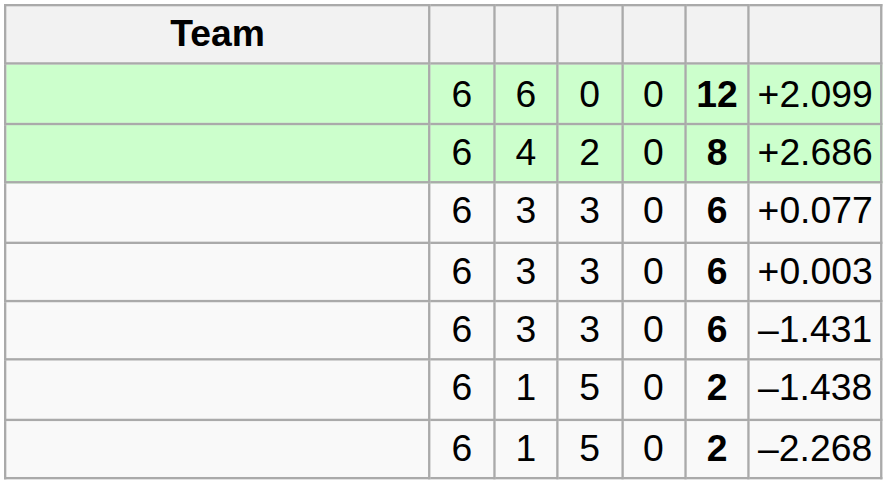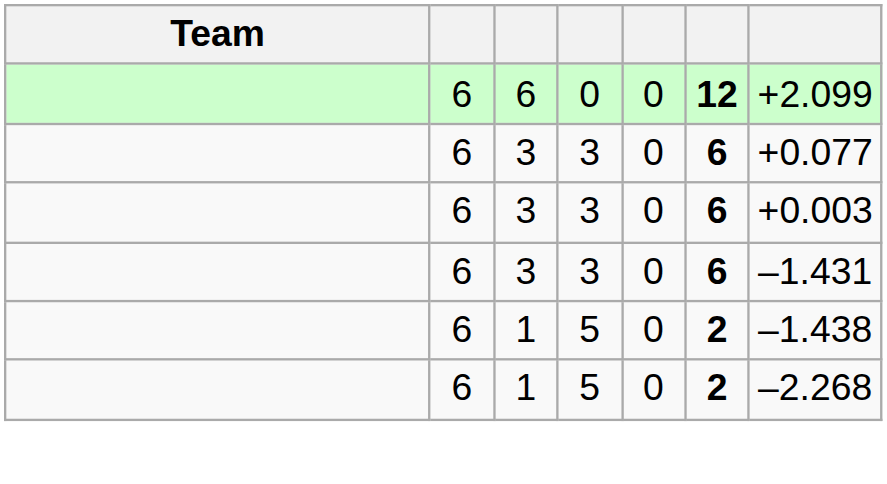- row: (526, 152)
